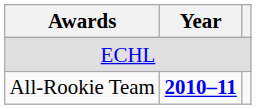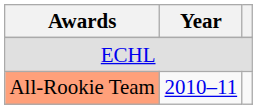(82, 87) no background -> (82, 87) lightsalmon background
(201, 87) bold -> (201, 87) normal
